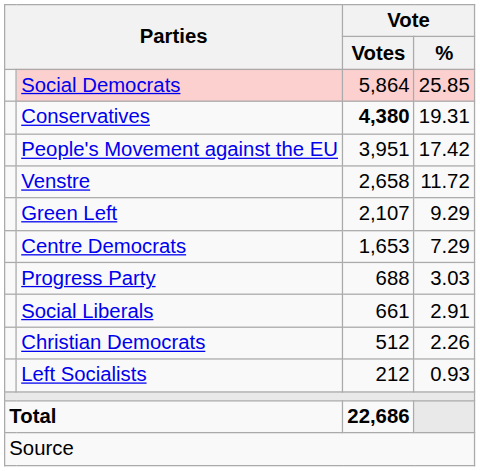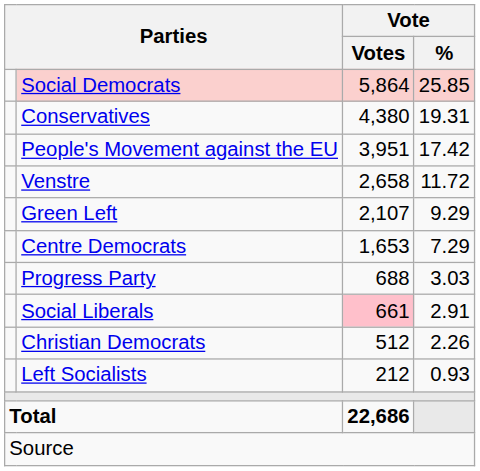(384, 117) bold -> (384, 117) normal
(393, 310) no background -> (393, 310) pink background
